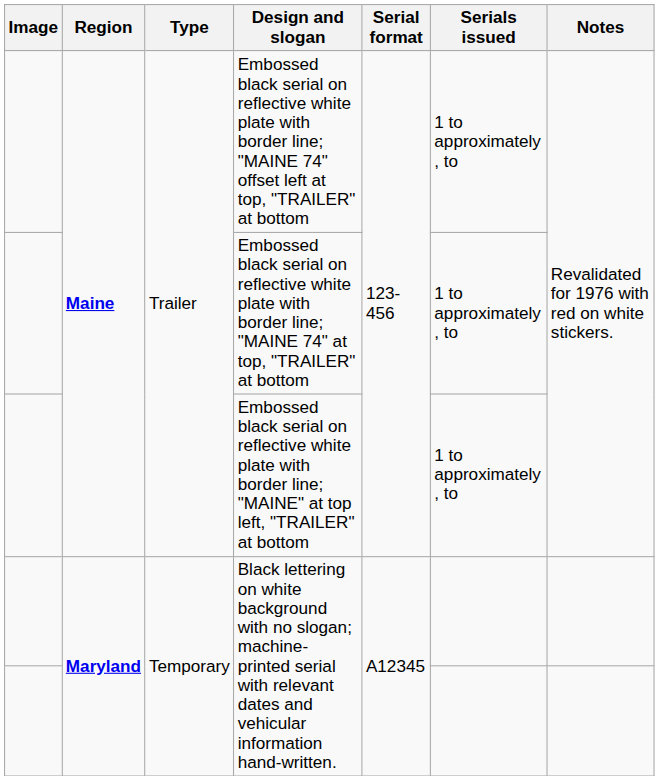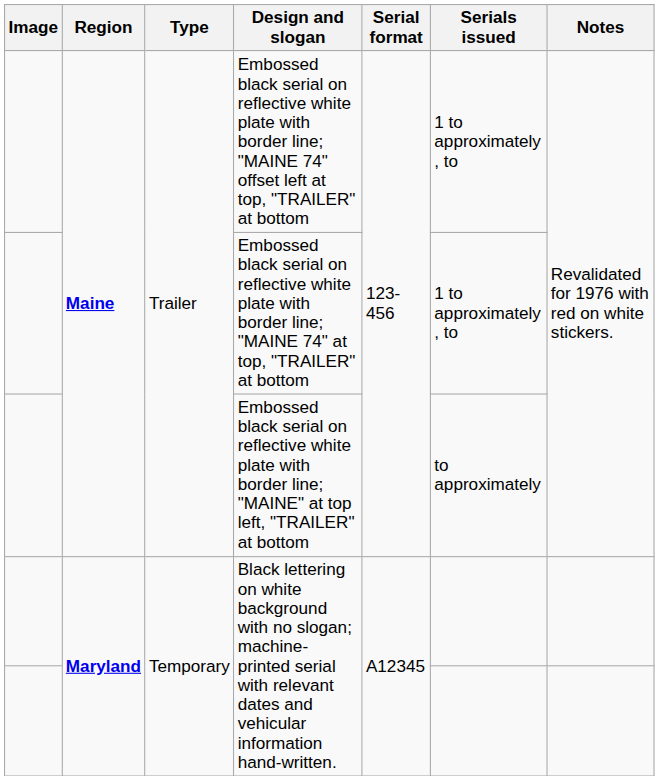(488, 475) 1 to approximately , to -> (488, 475) to approximately
